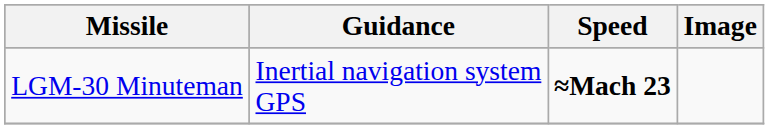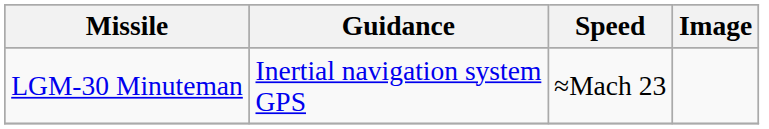(612, 85) bold -> (610, 85) normal
